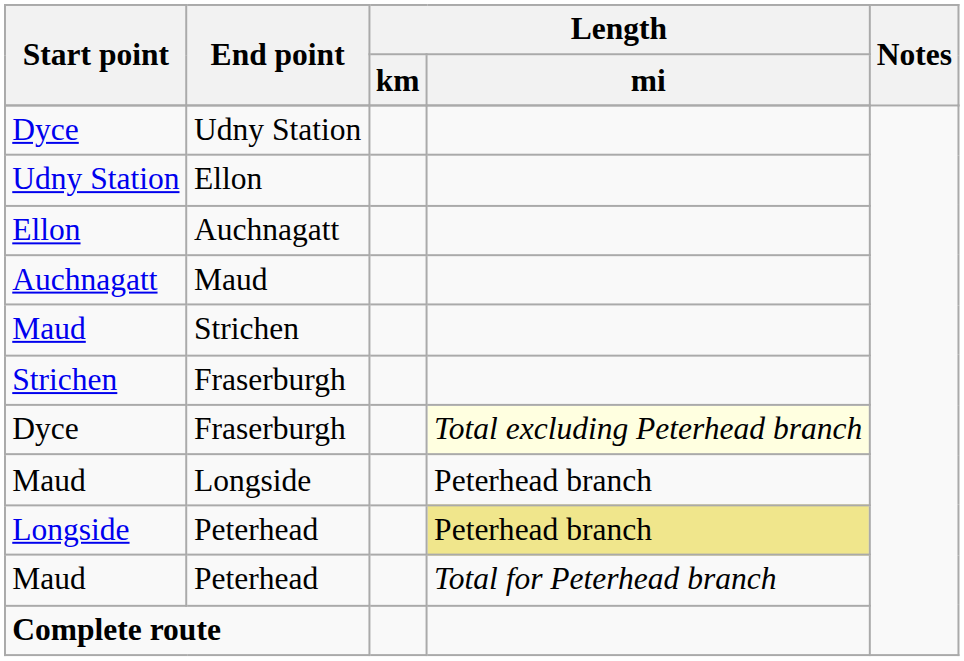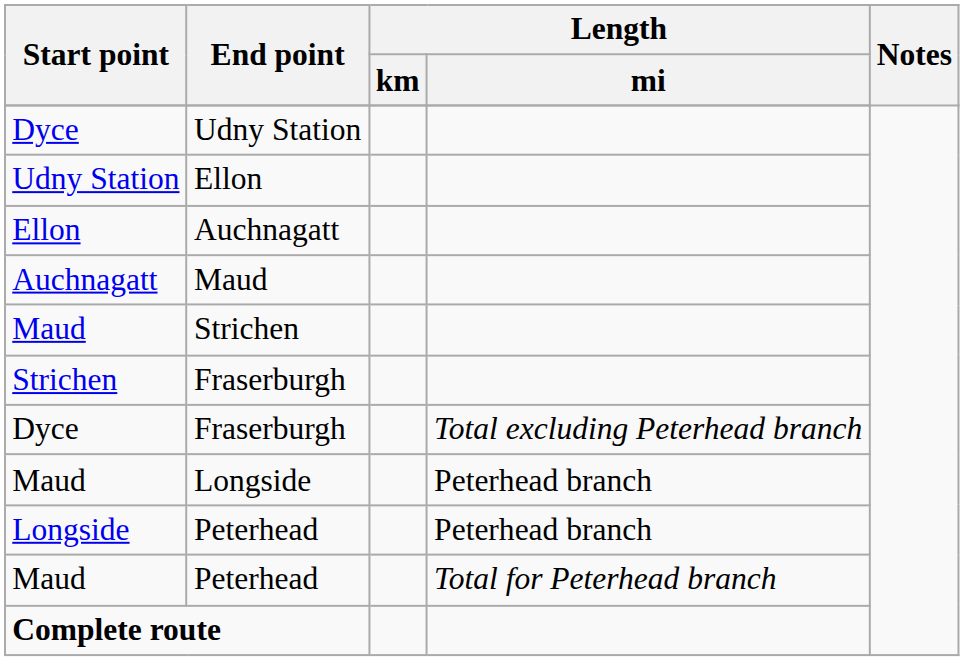(648, 429) lightyellow background -> (648, 429) no background
(543, 529) khaki background -> (543, 529) no background
